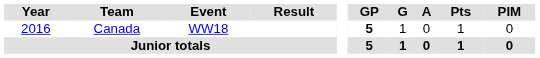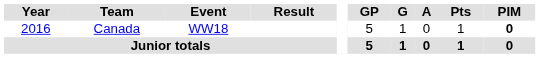(369, 28) bold -> (369, 28) normal
(509, 28) normal -> (509, 28) bold
